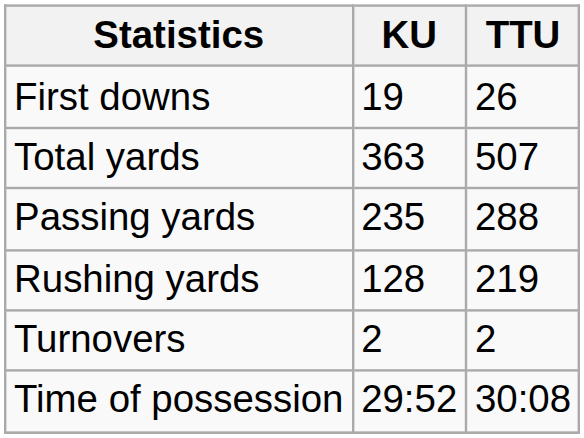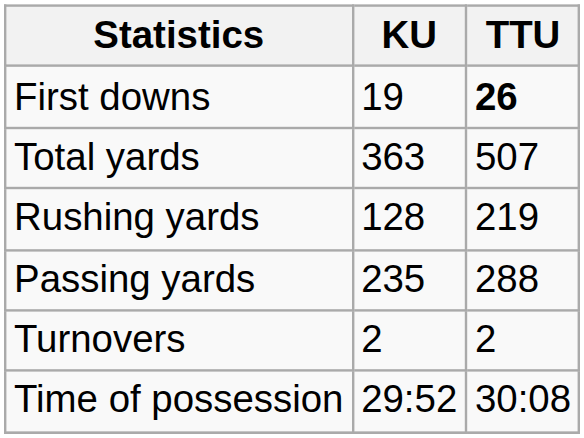(496, 96) normal -> (496, 96) bold
rows swapped: (137, 278) <-> (135, 218)
